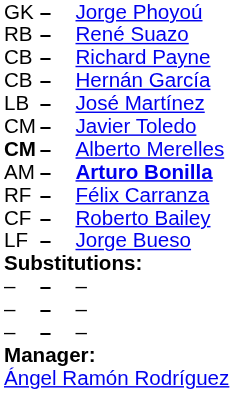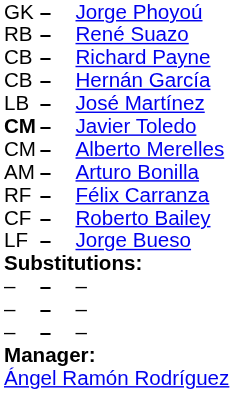(20, 126) normal -> (20, 126) bold
(20, 149) bold -> (20, 149) normal
(144, 172) bold -> (137, 172) normal
